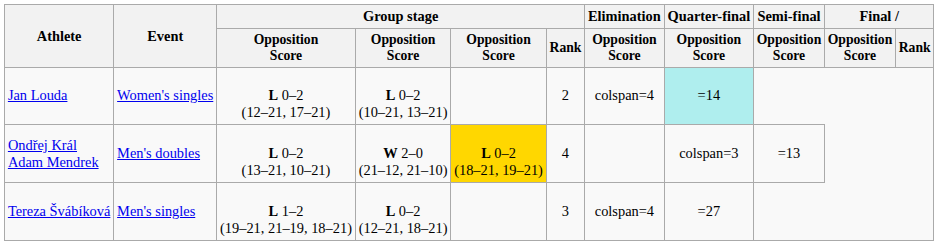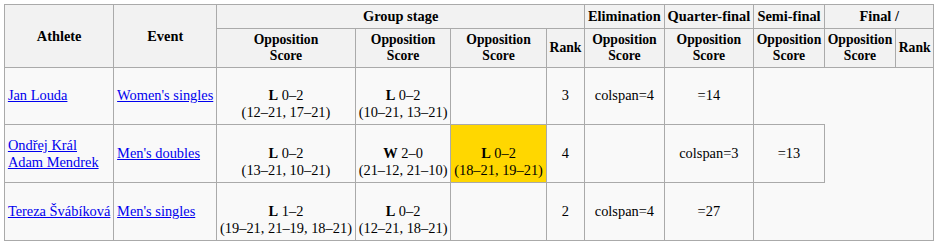(565, 95) 2 -> (565, 95) 3
(709, 95) paleturquoise background -> (709, 95) no background
(565, 211) 3 -> (565, 211) 2
